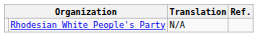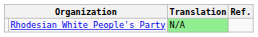(177, 25) no background -> (177, 25) lightgreen background
